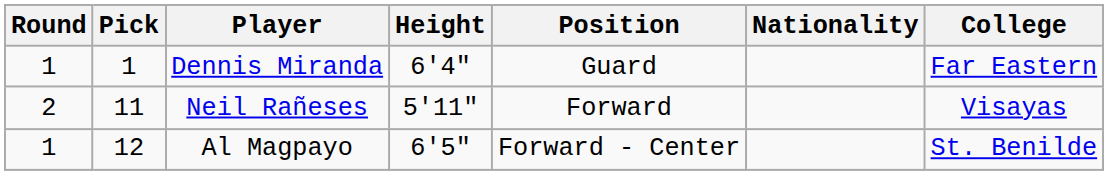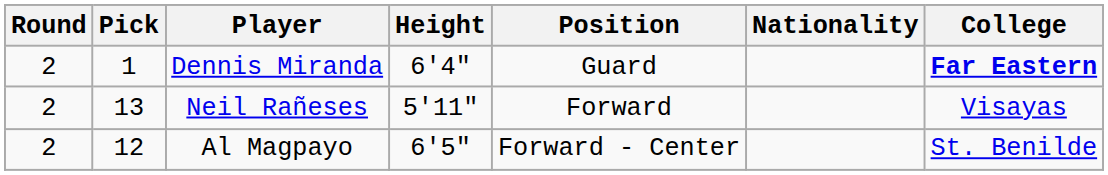(49, 67) 1 -> (49, 67) 2
(1014, 67) normal -> (1014, 67) bold
(129, 108) 11 -> (129, 108) 13
(49, 149) 1 -> (49, 149) 2
